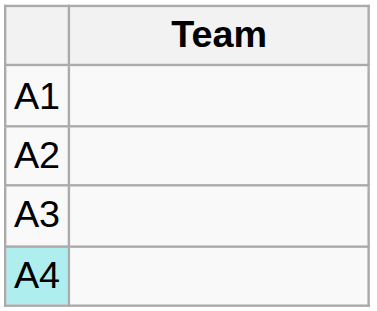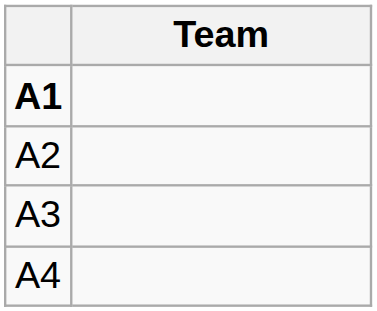(37, 95) normal -> (38, 95) bold
(37, 274) paleturquoise background -> (38, 274) no background
